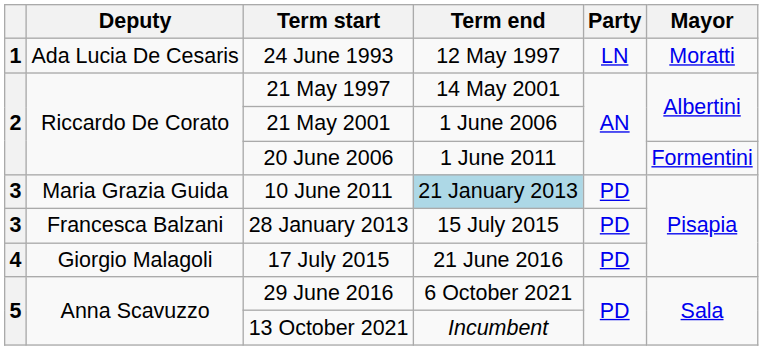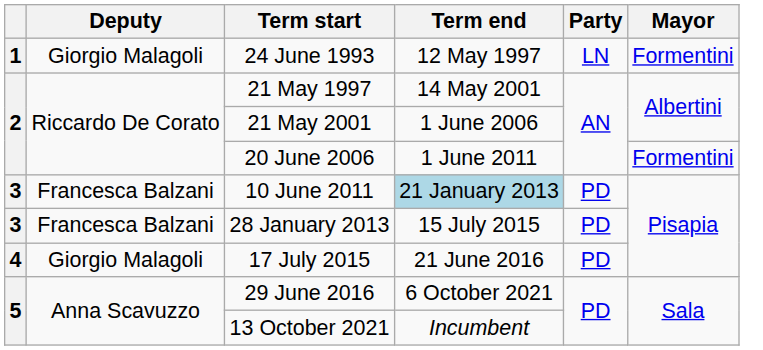(135, 55) Ada Lucia De Cesaris -> (126, 55) Giorgio Malagoli
(702, 55) Moratti -> (683, 55) Formentini
(135, 191) Maria Grazia Guida -> (126, 191) Francesca Balzani
